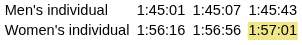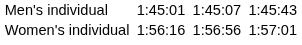(273, 30) khaki background -> (273, 30) no background
